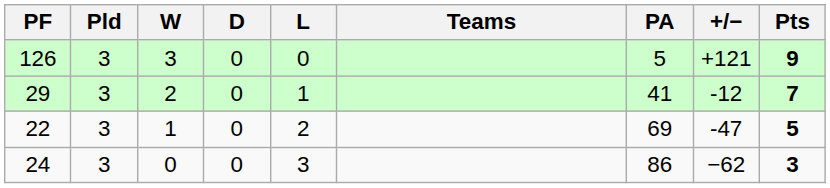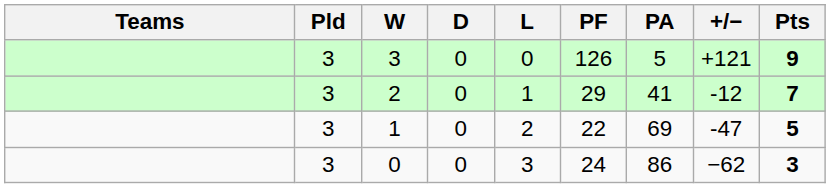columns swapped: (481, 22) <-> (38, 22)
